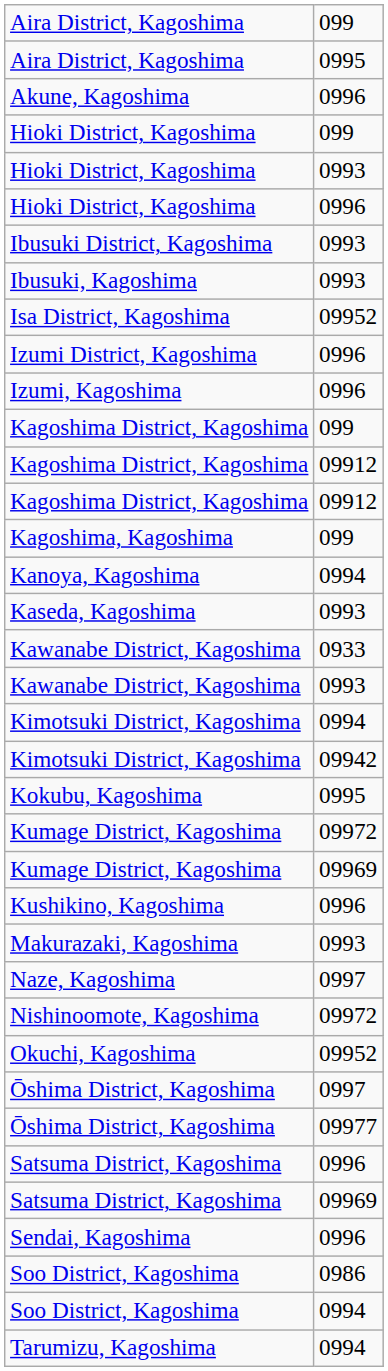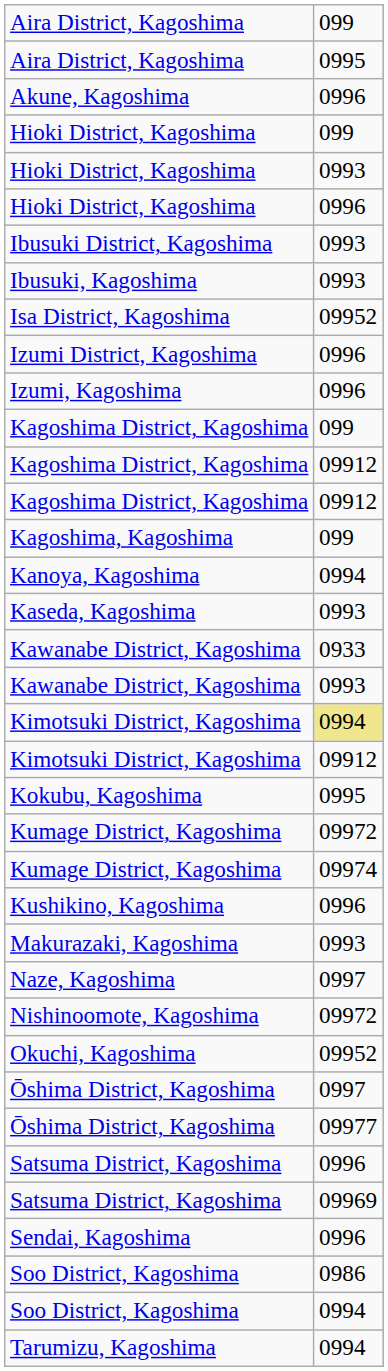(342, 721) no background -> (342, 721) khaki background
(348, 758) 09942 -> (348, 758) 09912
(348, 869) 09969 -> (348, 869) 09974
